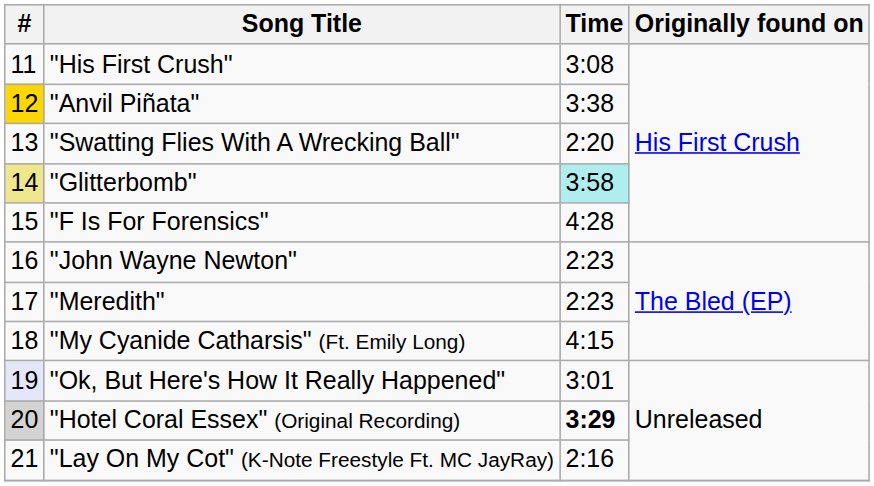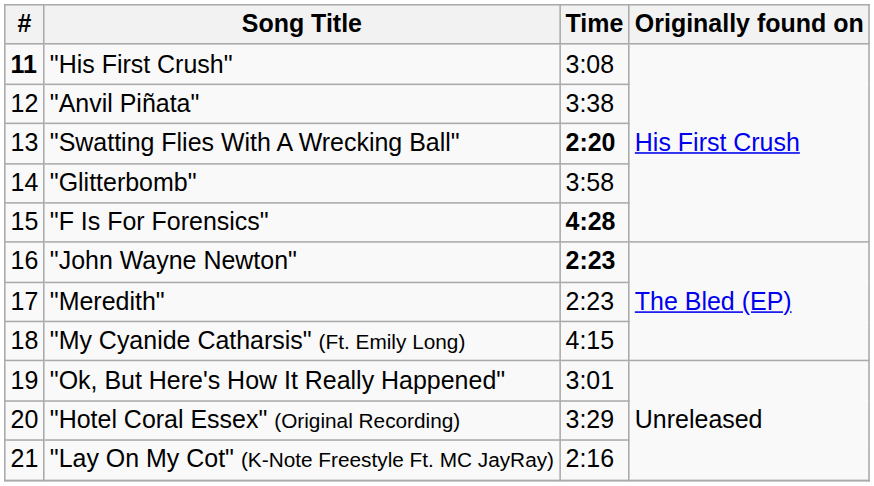(23, 63) normal -> (24, 63) bold
(24, 103) gold background -> (24, 103) no background
(590, 143) normal -> (591, 143) bold
(24, 182) khaki background -> (24, 182) no background
(590, 182) paleturquoise background -> (590, 182) no background
(590, 222) normal -> (591, 222) bold
(590, 261) normal -> (591, 261) bold
(24, 380) lavender background -> (24, 380) no background
(24, 420) lightgrey background -> (24, 420) no background
(591, 420) bold -> (590, 420) normal
